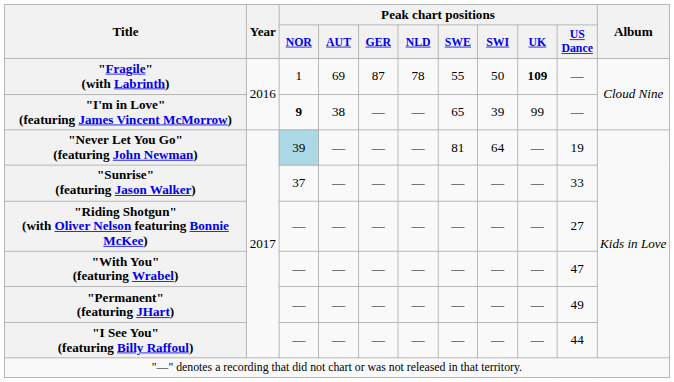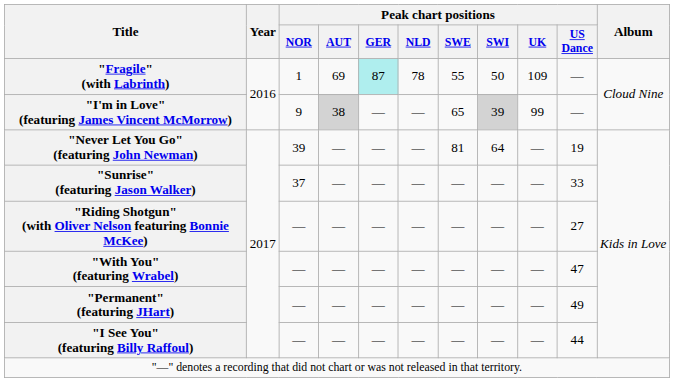(378, 76) no background -> (378, 76) paleturquoise background
(537, 76) bold -> (537, 76) normal
(299, 112) bold -> (299, 112) normal
(339, 112) no background -> (339, 112) lightgrey background
(498, 112) no background -> (498, 112) lightgrey background
(299, 147) lightblue background -> (299, 147) no background
